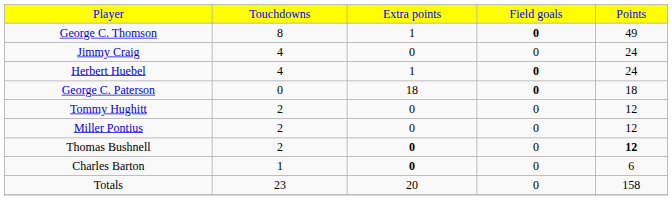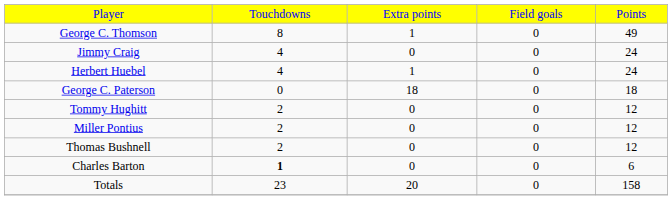(536, 33) bold -> (536, 33) normal
(536, 71) bold -> (536, 71) normal
(536, 90) bold -> (536, 90) normal
(412, 147) bold -> (412, 147) normal
(631, 147) bold -> (631, 147) normal
(280, 166) normal -> (280, 166) bold
(412, 166) bold -> (412, 166) normal
